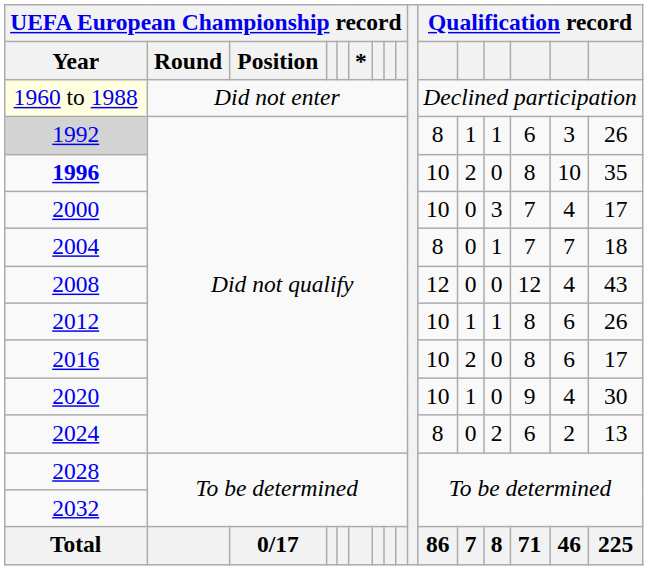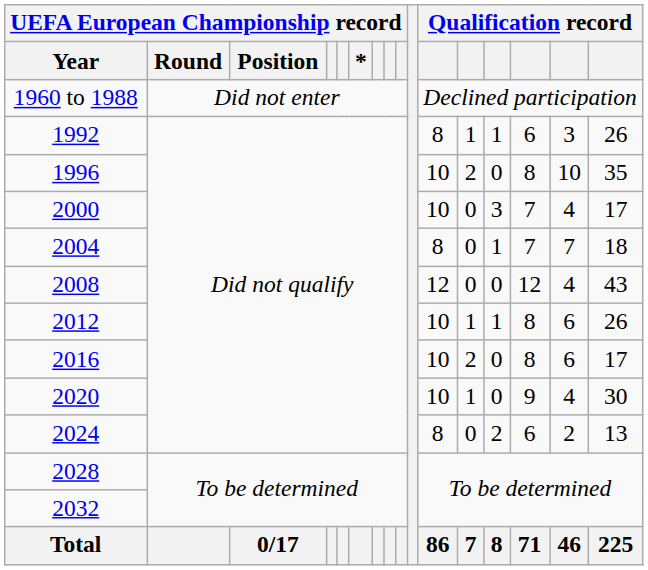(76, 97) lightyellow background -> (76, 97) no background
(76, 135) lightgrey background -> (76, 135) no background
(76, 172) bold -> (76, 172) normal
